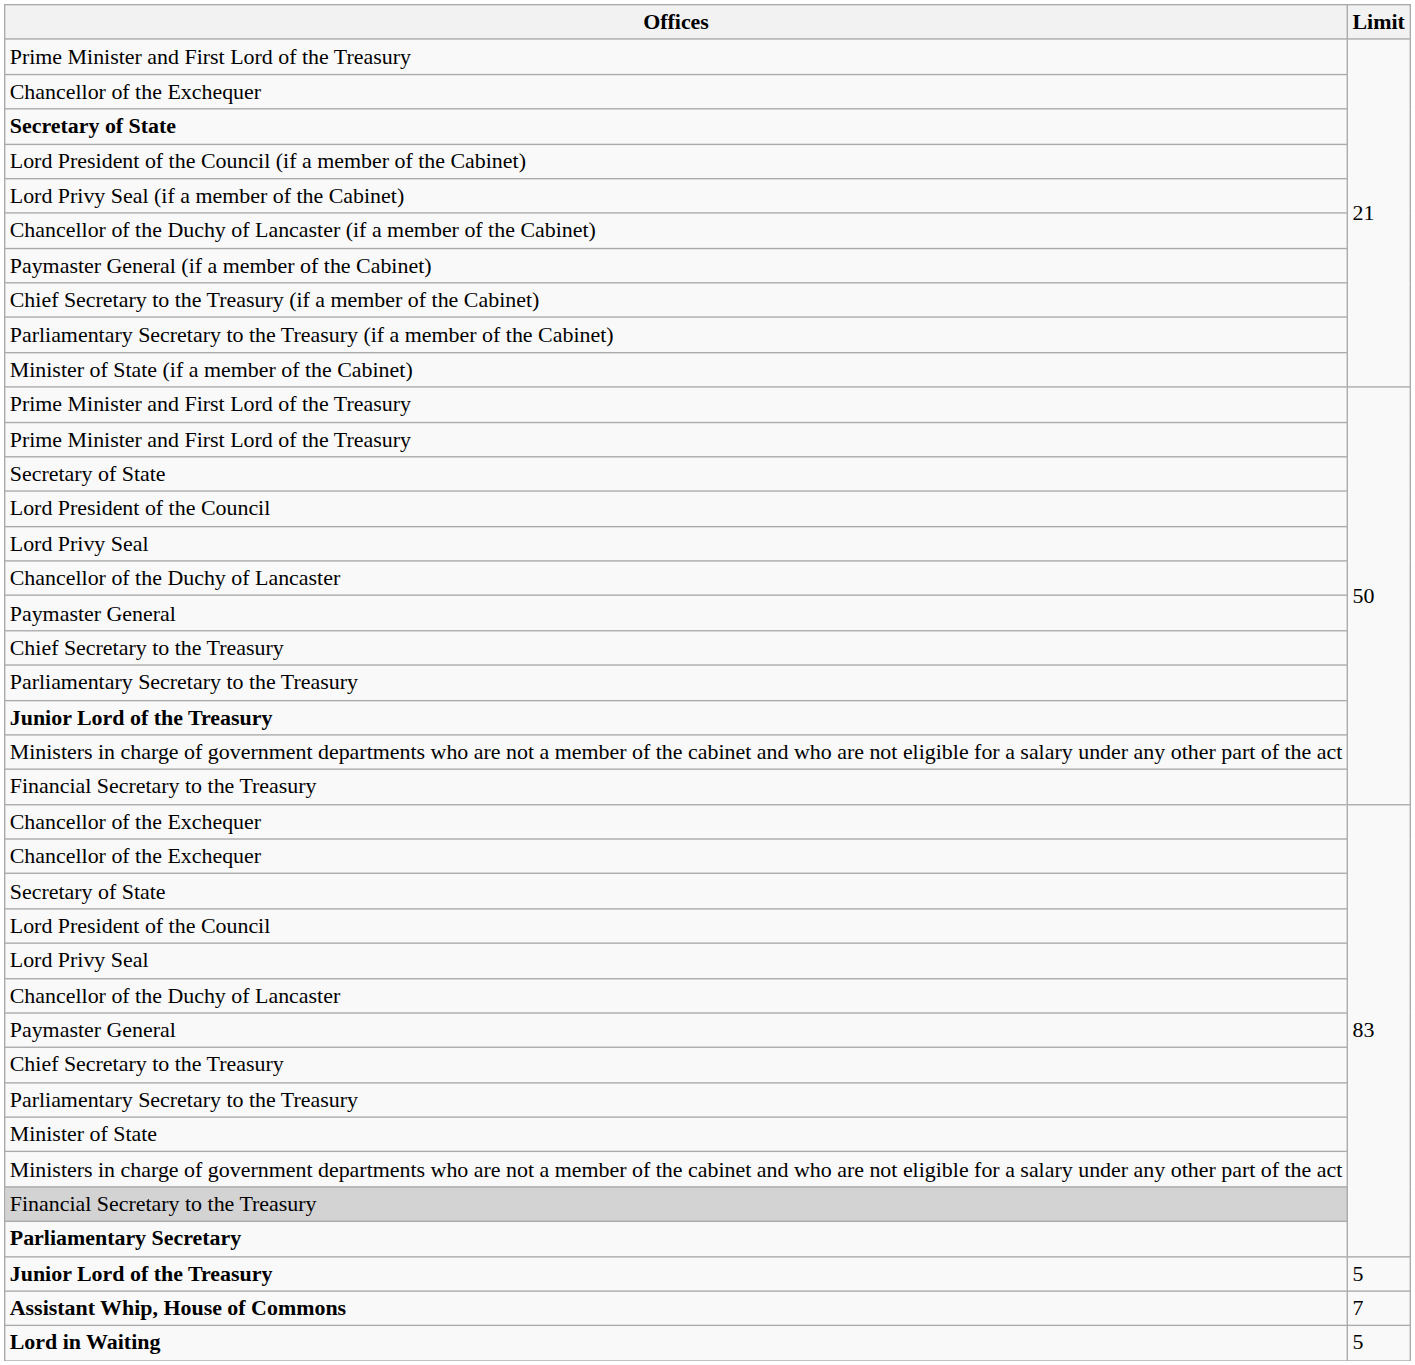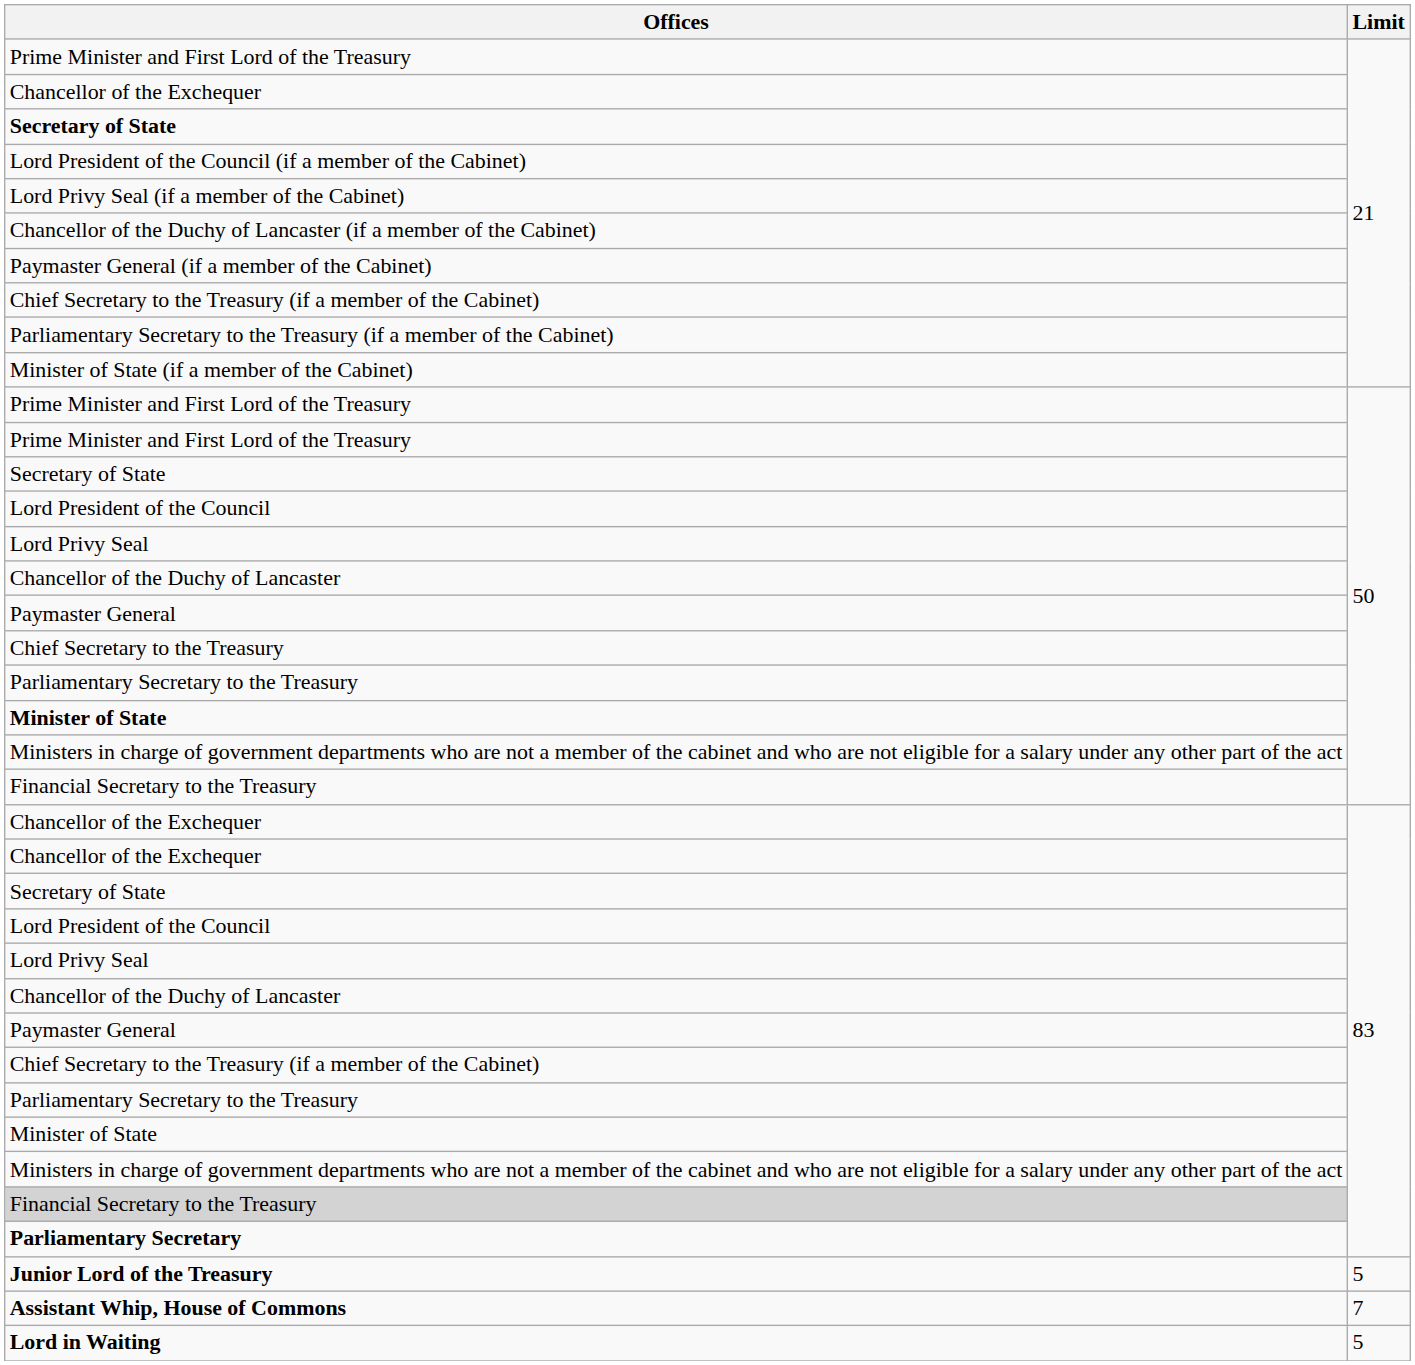(141, 717) Junior Lord of the Treasury -> (88, 717) Minister of State
(147, 1064) Chief Secretary to the Treasury -> (275, 1064) Chief Secretary to the Treasury (if a member of the Cabinet)
